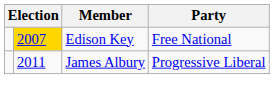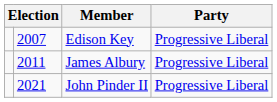(31, 39) gold background -> (31, 39) no background
(192, 39) Free National -> (212, 39) Progressive Liberal
+ row: (107, 85)
